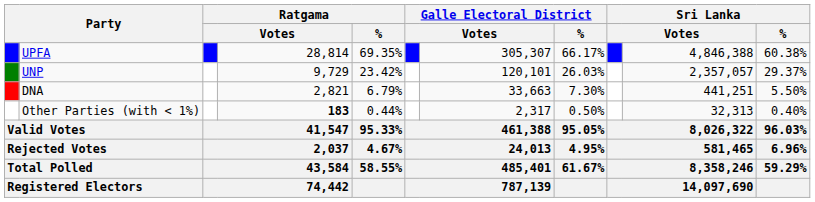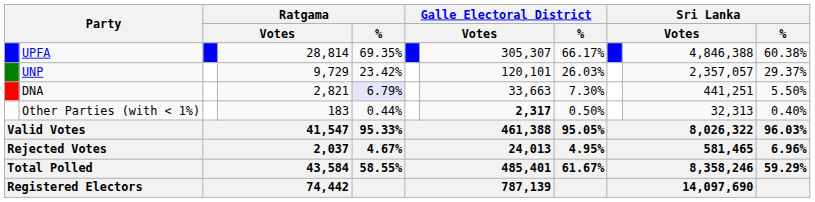(384, 91) no background -> (384, 91) lavender background
(338, 110) bold -> (338, 110) normal
(533, 110) normal -> (533, 110) bold
